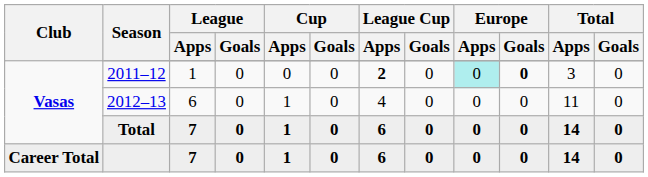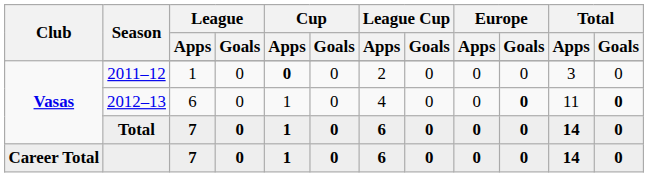(287, 74) normal -> (287, 74) bold
(382, 74) bold -> (382, 74) normal
(477, 74) paleturquoise background -> (477, 74) no background
(524, 74) bold -> (524, 74) normal
(524, 102) normal -> (524, 102) bold
(618, 102) normal -> (618, 102) bold
